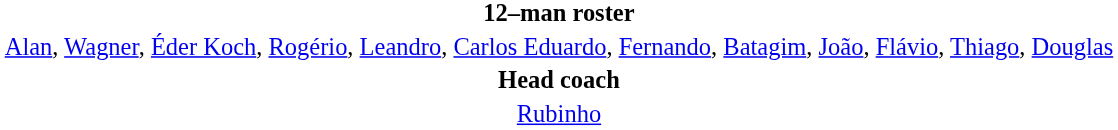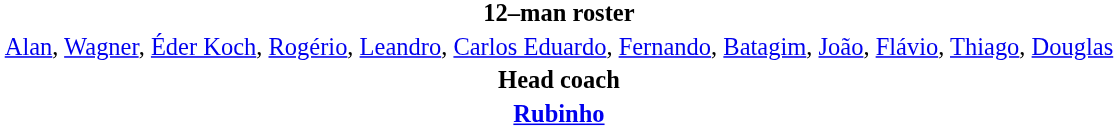(559, 114) normal -> (559, 114) bold
